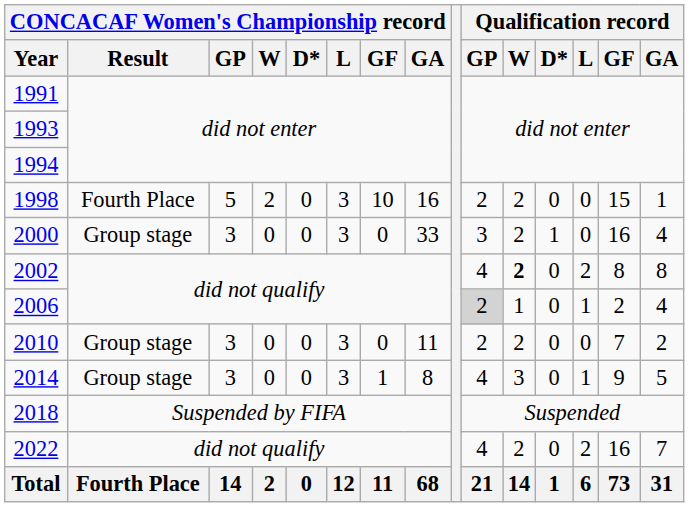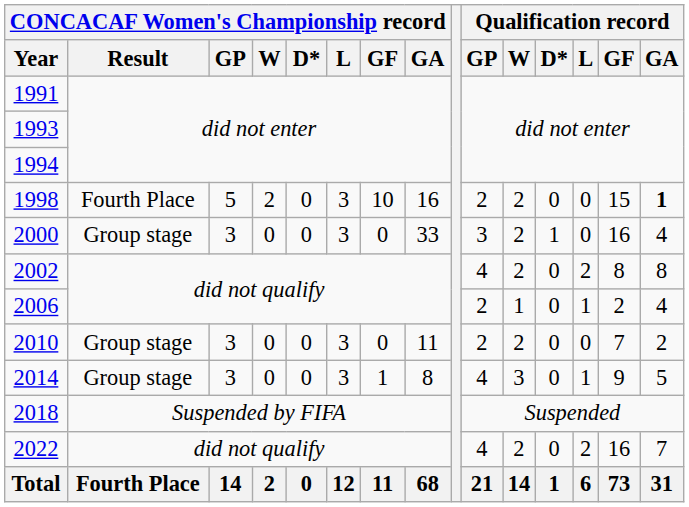(662, 199) normal -> (662, 199) bold
(519, 270) bold -> (519, 270) normal
(482, 306) lightgrey background -> (482, 306) no background
